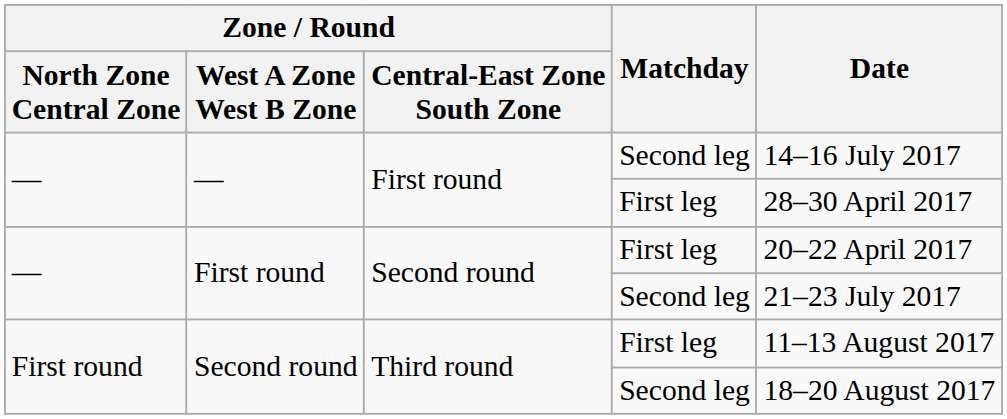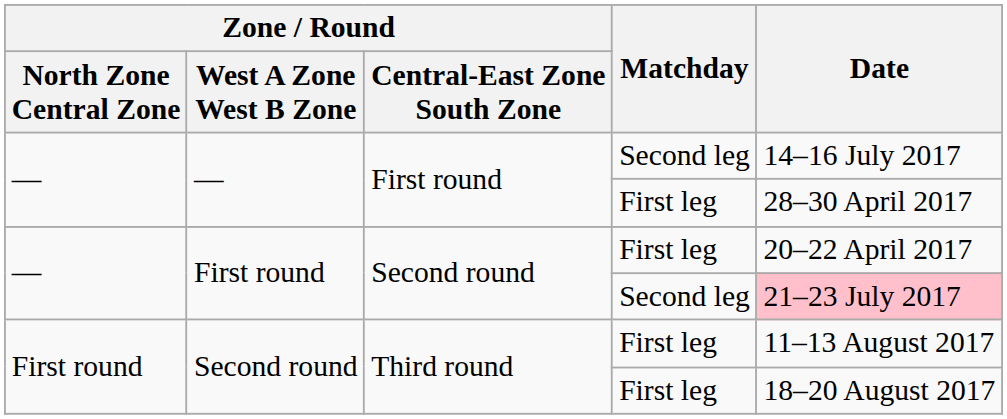(862, 295) no background -> (862, 295) pink background
(685, 389) Second leg -> (668, 389) First leg
